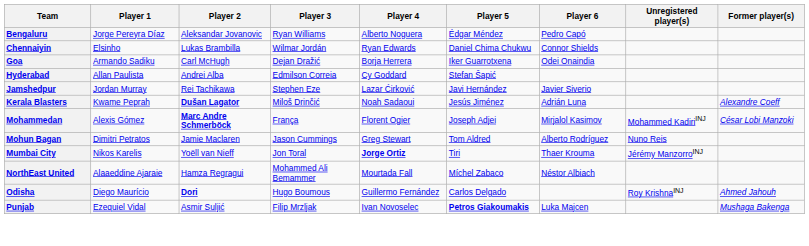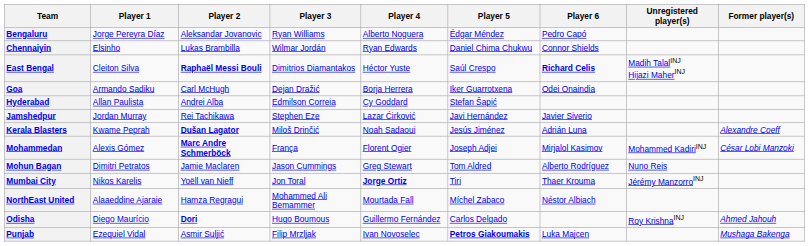+ row: (30, 68)
